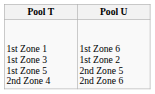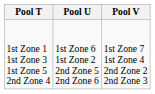+ column: (126, 12)
